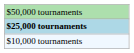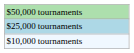(47, 26) bold -> (44, 26) normal
